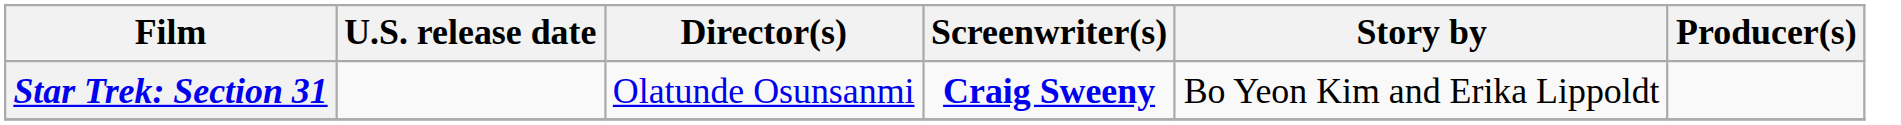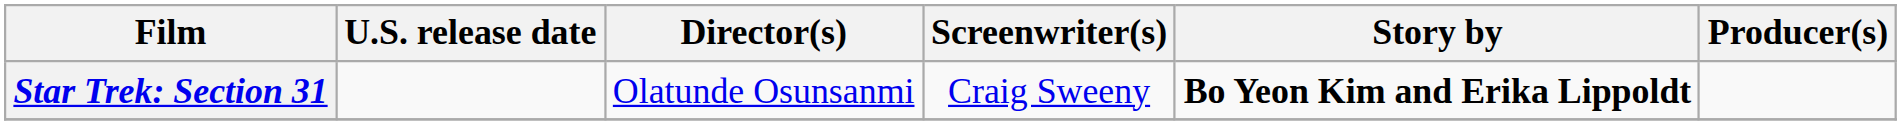(1049, 89) bold -> (1049, 89) normal
(1422, 89) normal -> (1437, 89) bold
